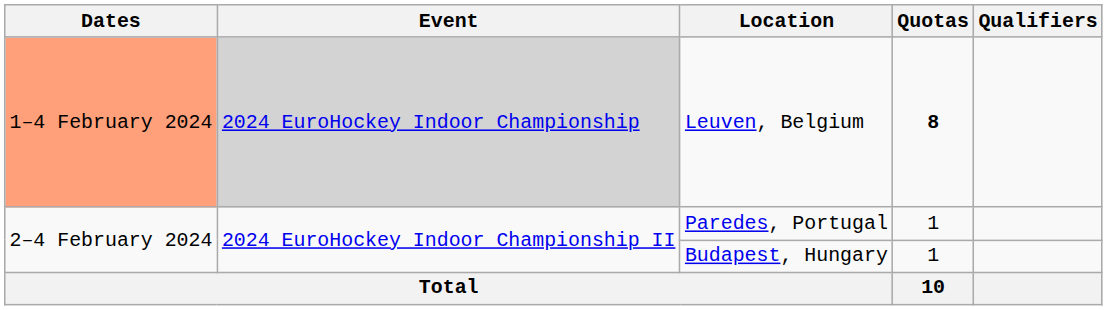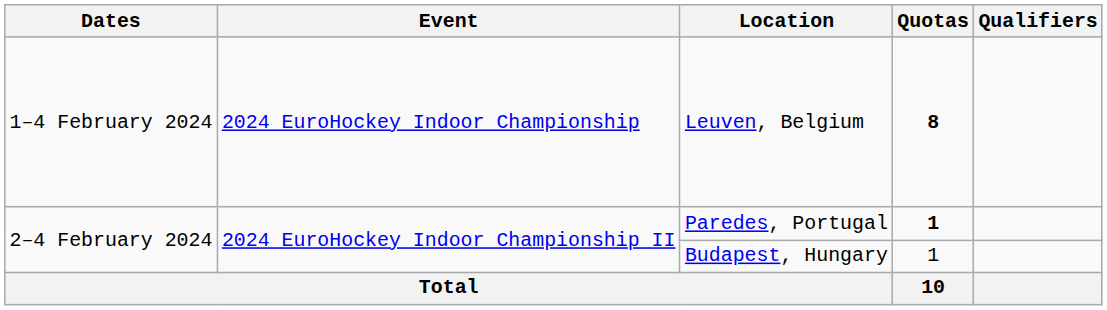(111, 122) lightsalmon background -> (111, 122) no background
(431, 122) lightgrey background -> (431, 122) no background
(933, 224) normal -> (933, 224) bold
